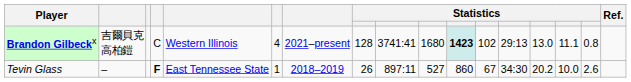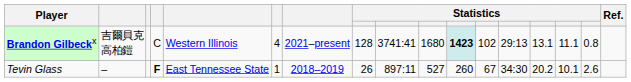(543, 43) 13.0 -> (543, 43) 13.1
(464, 69) 860 -> (464, 69) 260
(568, 69) 10.0 -> (568, 69) 10.1
